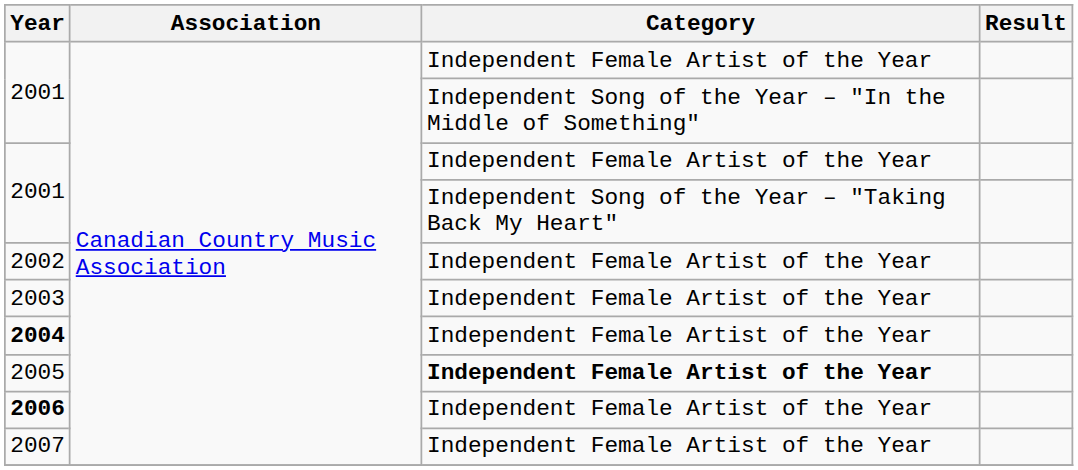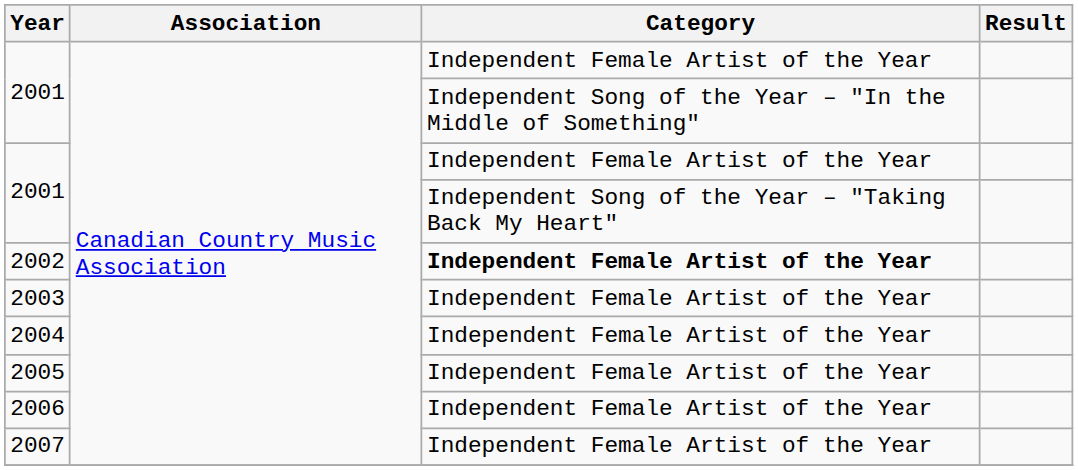(680, 261) normal -> (680, 261) bold
(38, 335) bold -> (38, 335) normal
(680, 373) bold -> (680, 373) normal
(38, 410) bold -> (38, 410) normal
